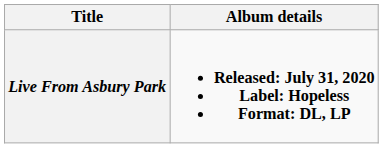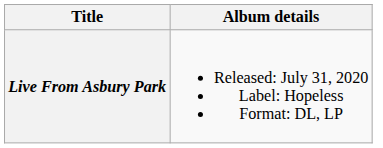(274, 95) bold -> (271, 95) normal
